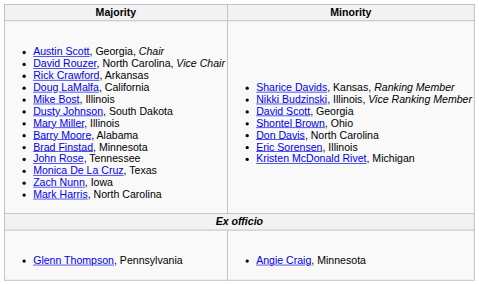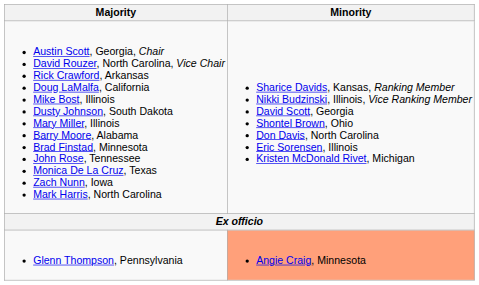(351, 261) no background -> (351, 261) lightsalmon background
